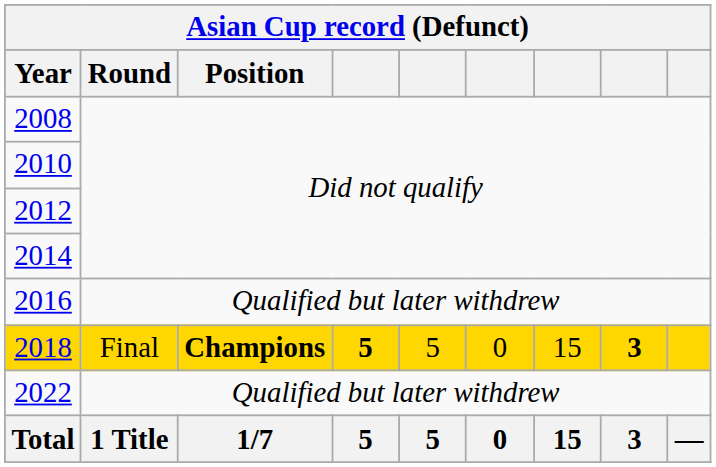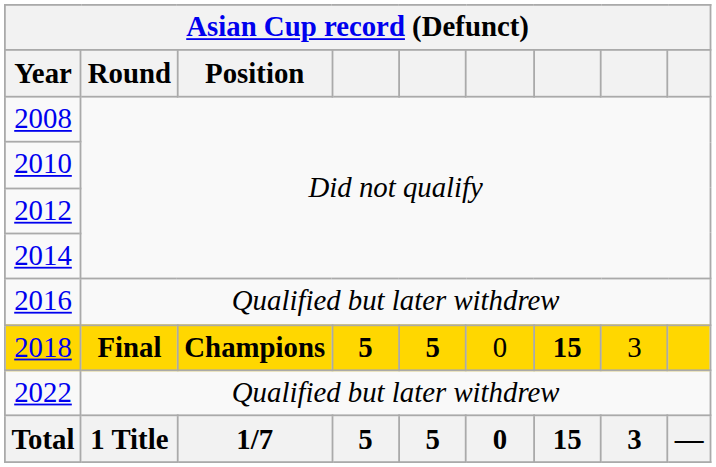(129, 347) normal -> (129, 347) bold
(433, 347) normal -> (433, 347) bold
(567, 347) normal -> (567, 347) bold
(635, 347) bold -> (635, 347) normal
